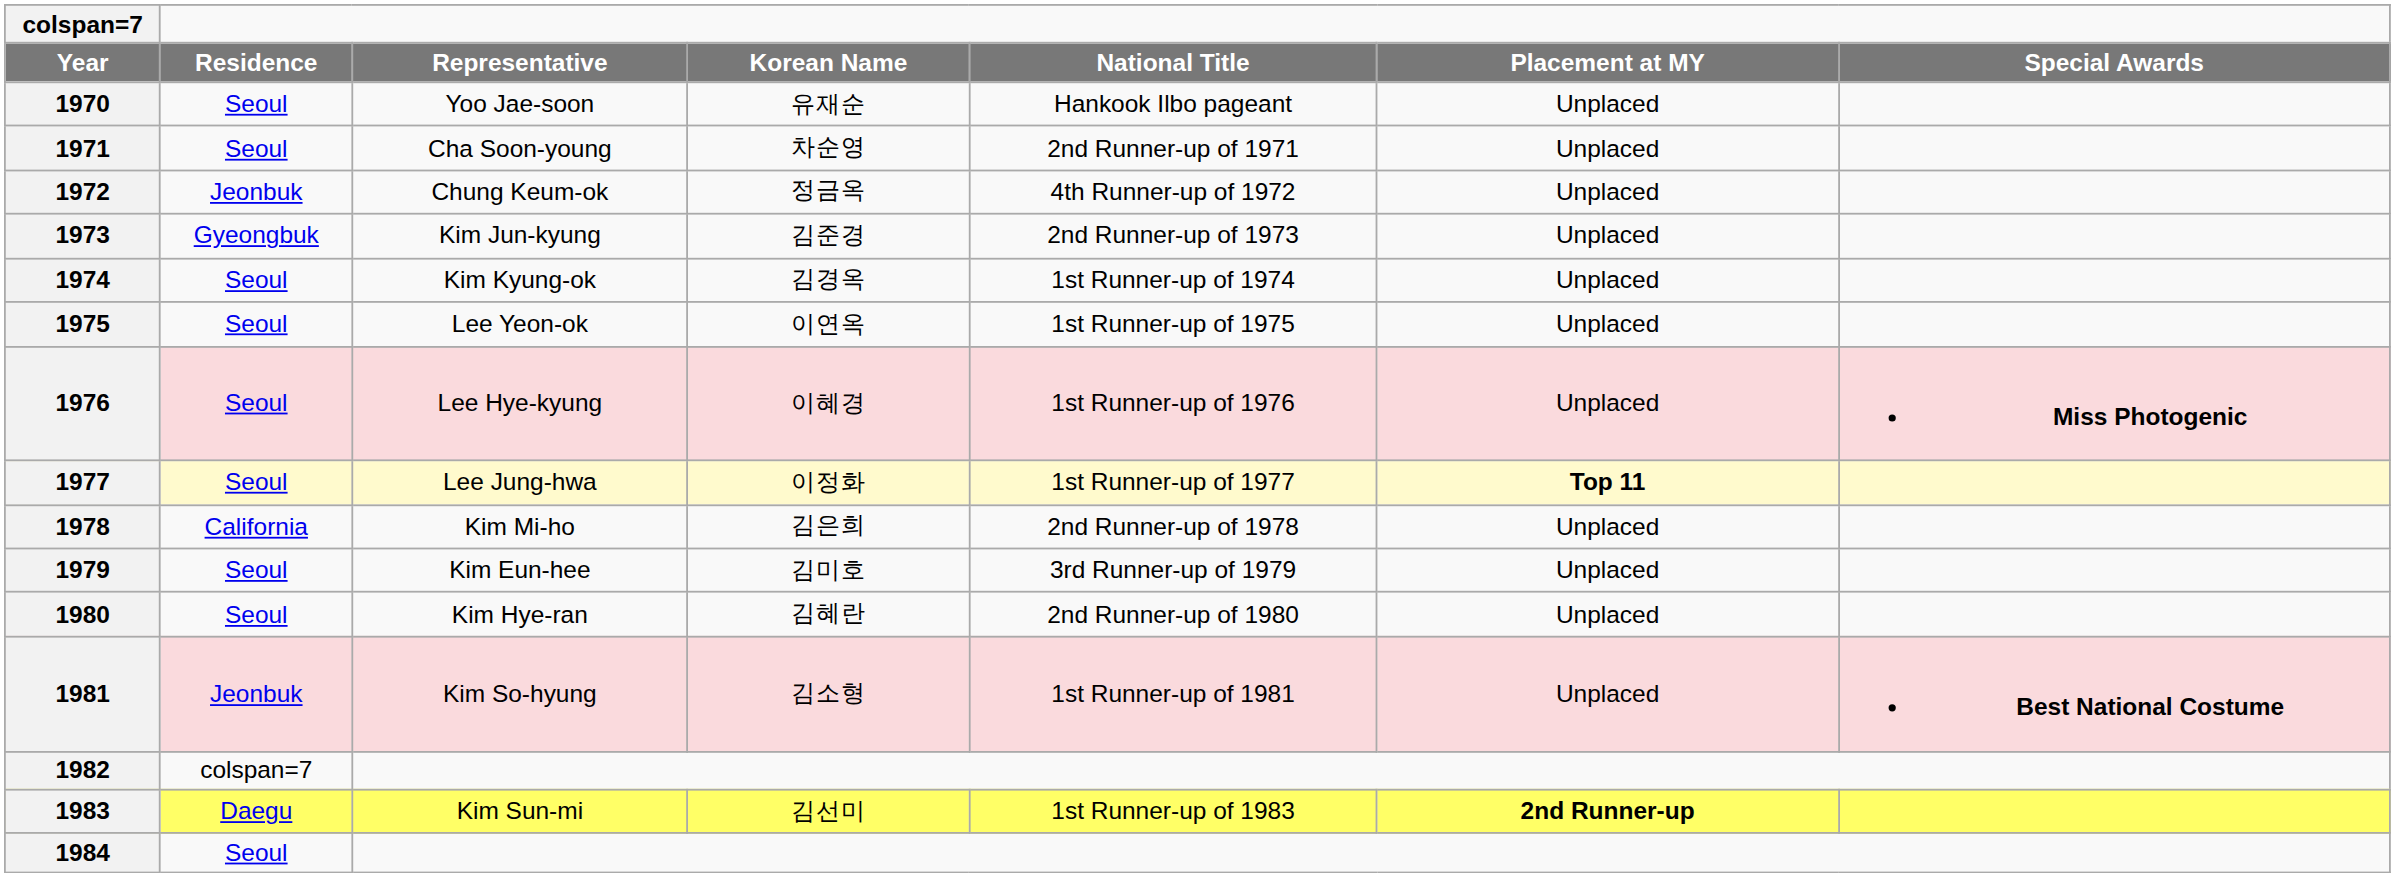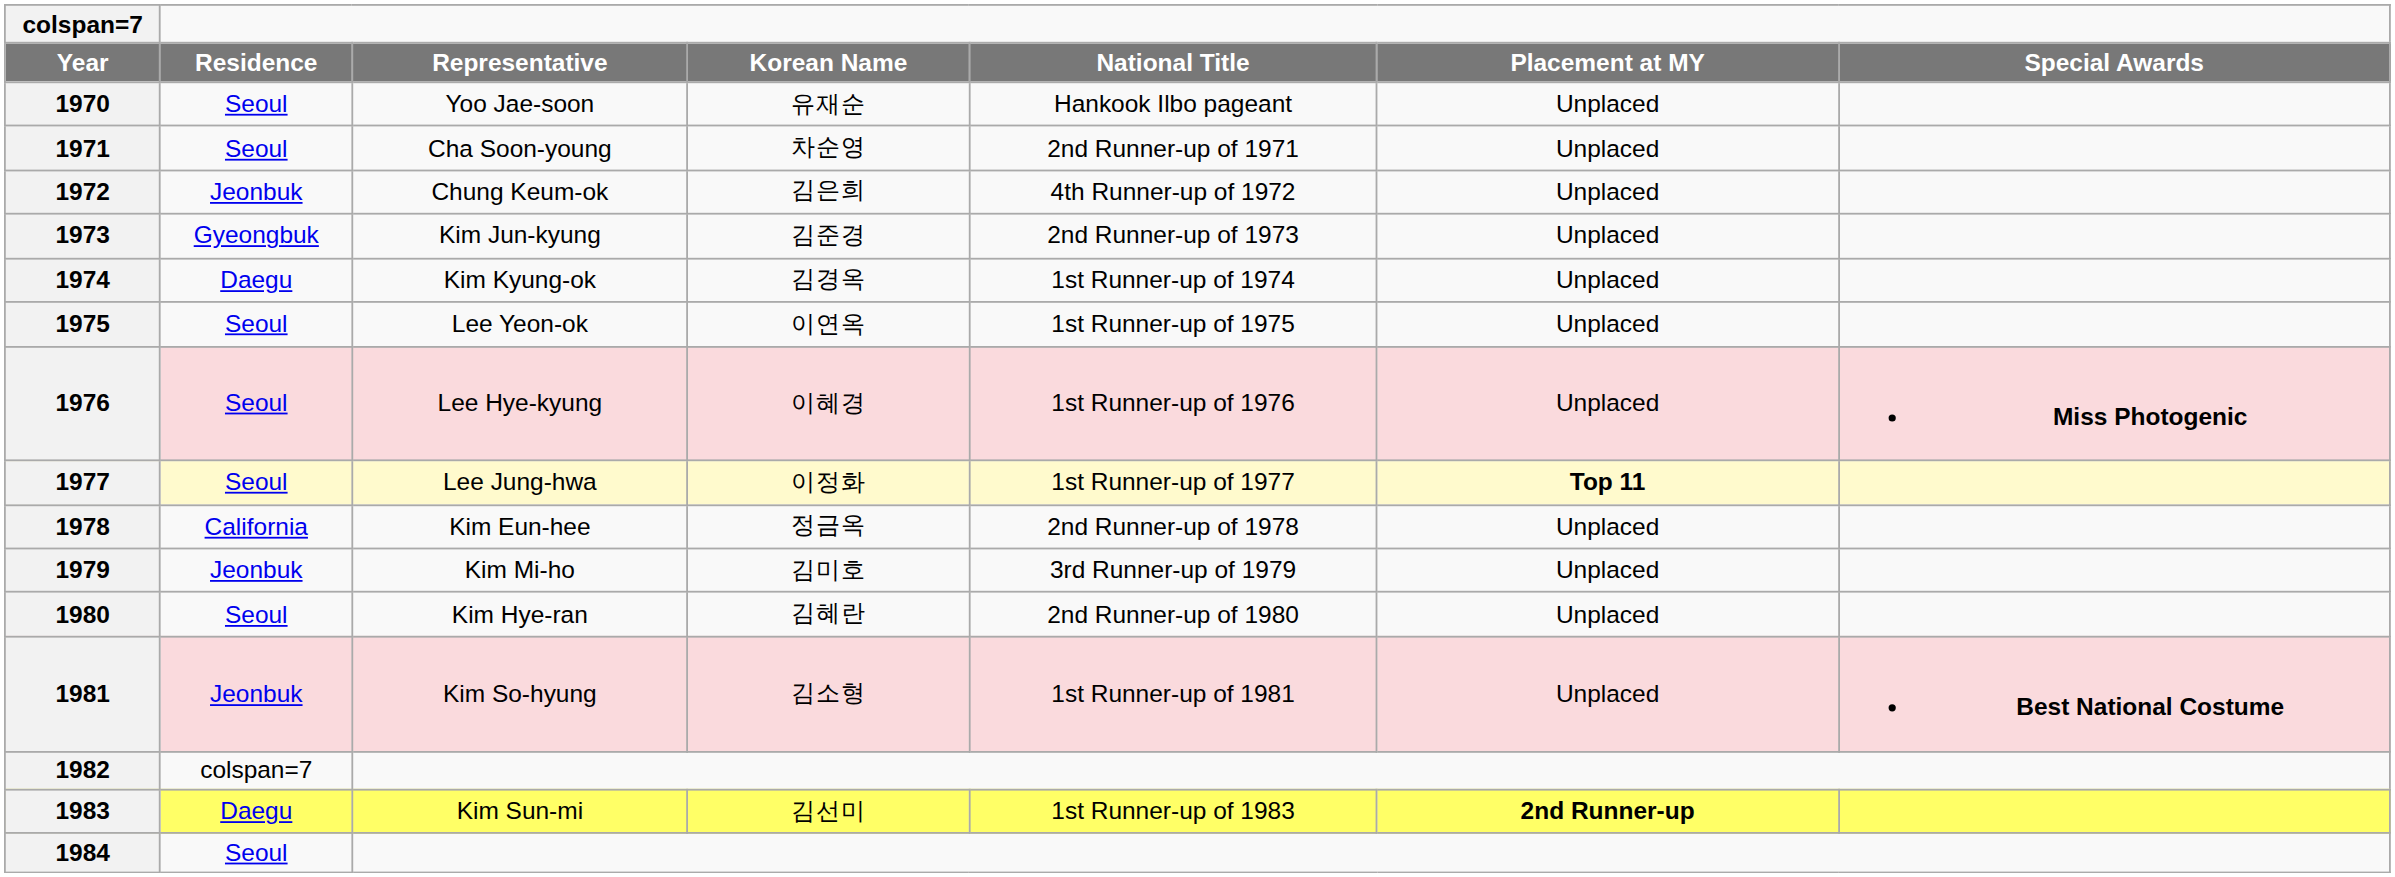(828, 191) 정금옥 -> (828, 191) 김은희
(256, 280) Seoul -> (256, 280) Daegu
(520, 526) Kim Mi-ho -> (520, 526) Kim Eun-hee
(828, 525) 김은희 -> (828, 525) 정금옥
(256, 570) Seoul -> (256, 570) Jeonbuk
(520, 570) Kim Eun-hee -> (520, 570) Kim Mi-ho
